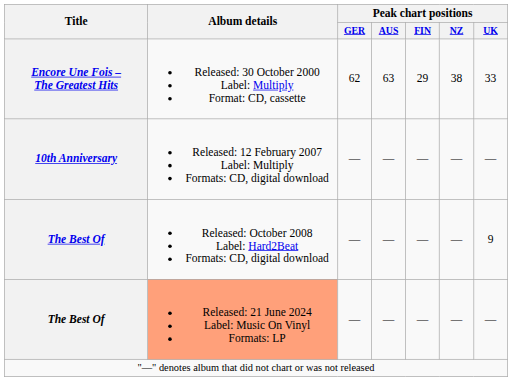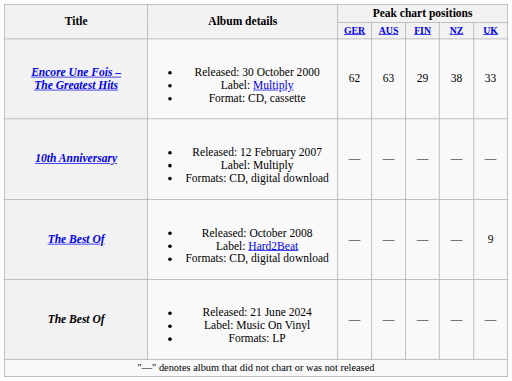(243, 326) lightsalmon background -> (243, 326) no background
